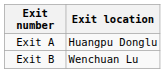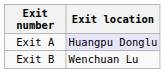(113, 42) no background -> (113, 42) lavender background
